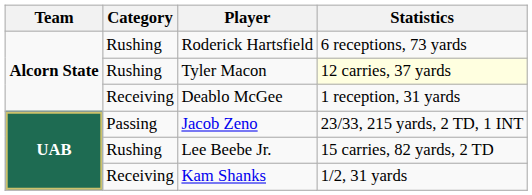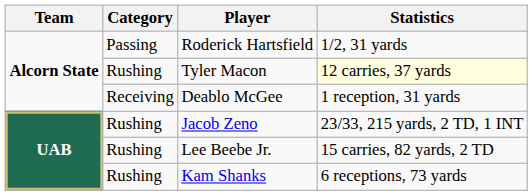(134, 44) Rushing -> (132, 44) Passing
(394, 44) 6 receptions, 73 yards -> (364, 44) 1/2, 31 yards
(132, 123) Passing -> (134, 123) Rushing
(140, 176) Receiving -> (134, 176) Rushing
(364, 176) 1/2, 31 yards -> (394, 176) 6 receptions, 73 yards
